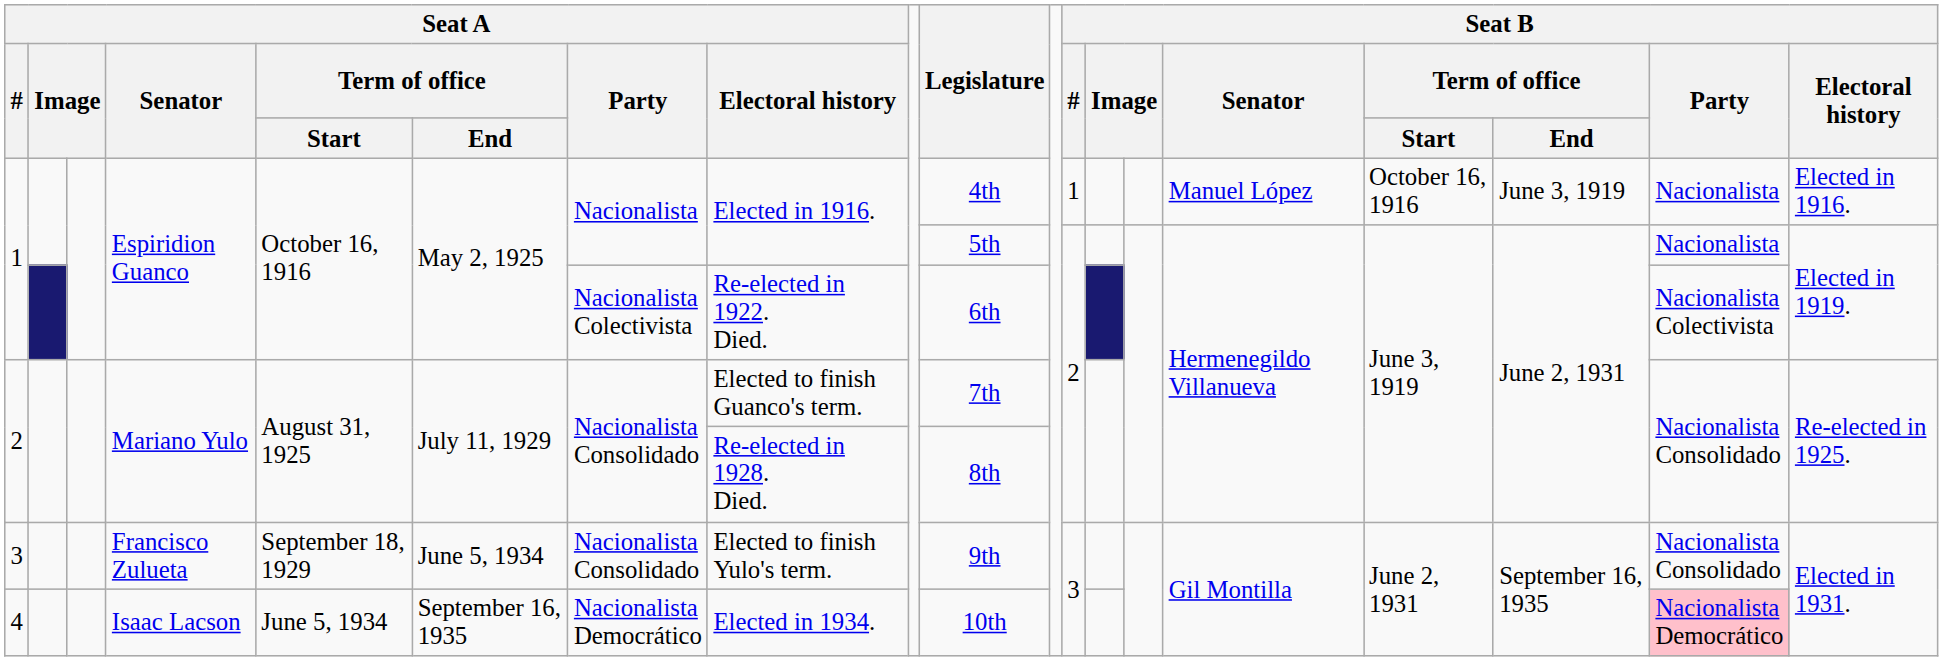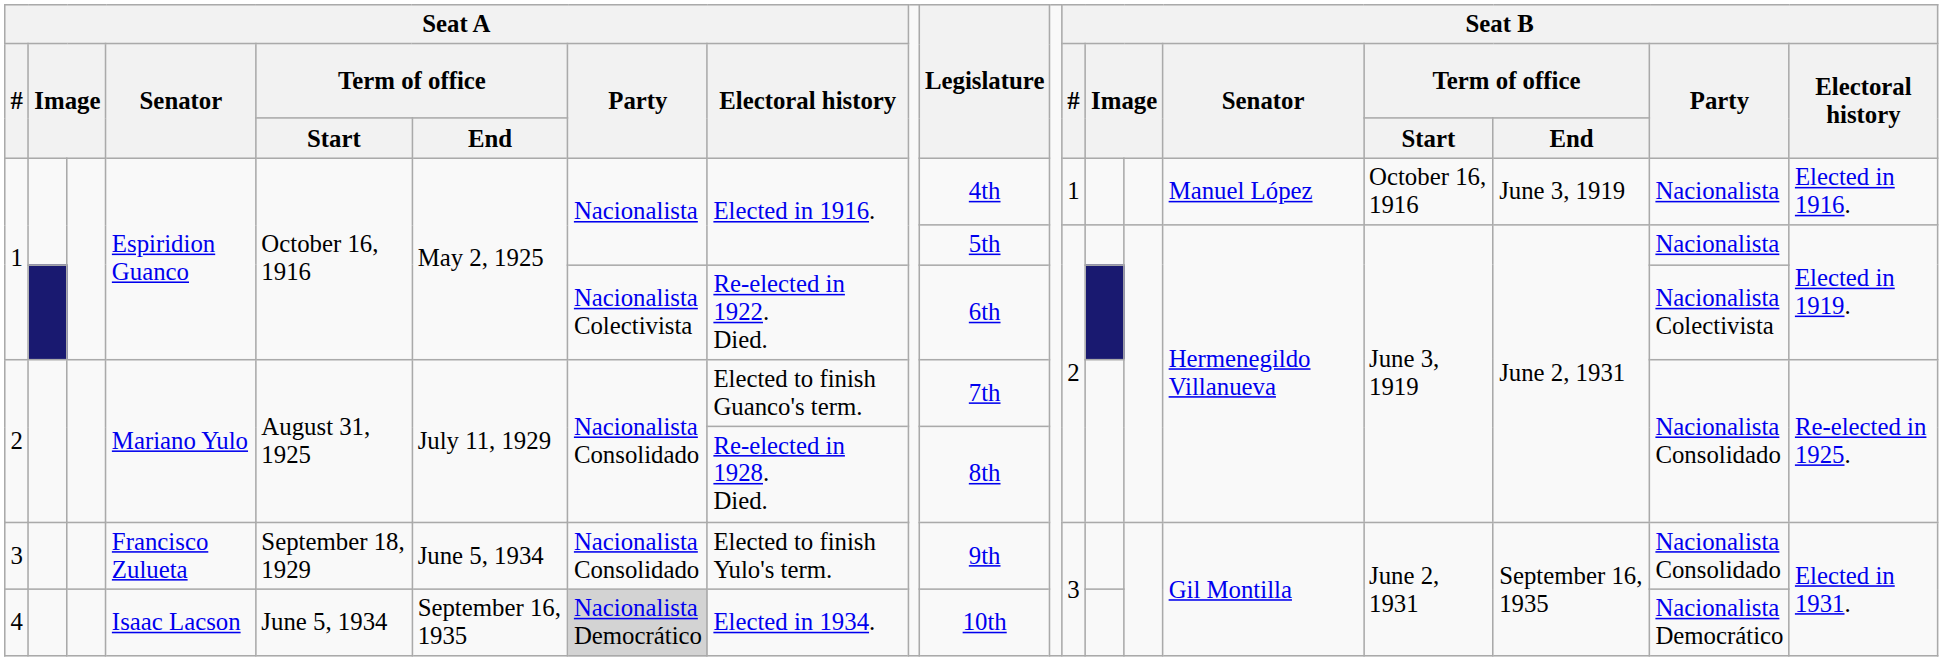(638, 622) no background -> (638, 622) lightgrey background
(1719, 622) pink background -> (1719, 622) no background
